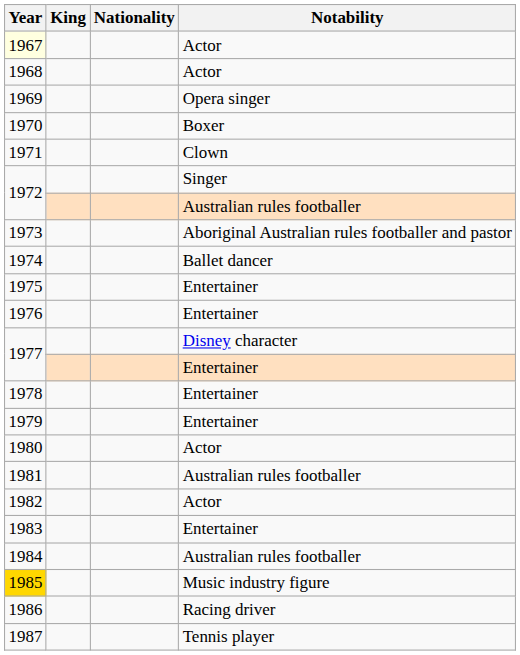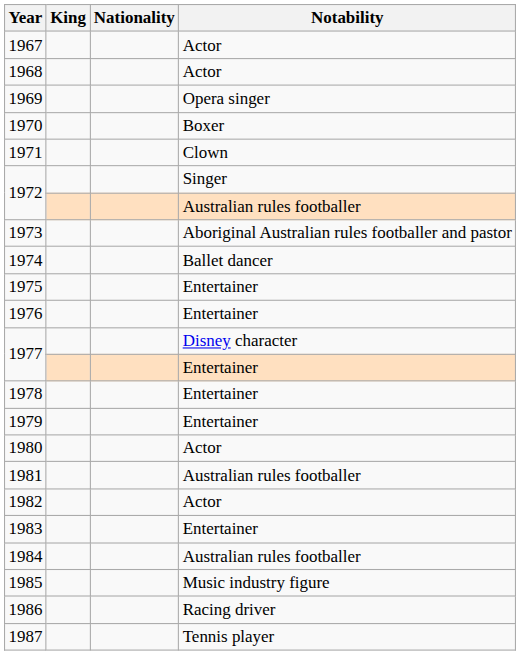(25, 44) lightyellow background -> (25, 44) no background
(25, 582) gold background -> (25, 582) no background
